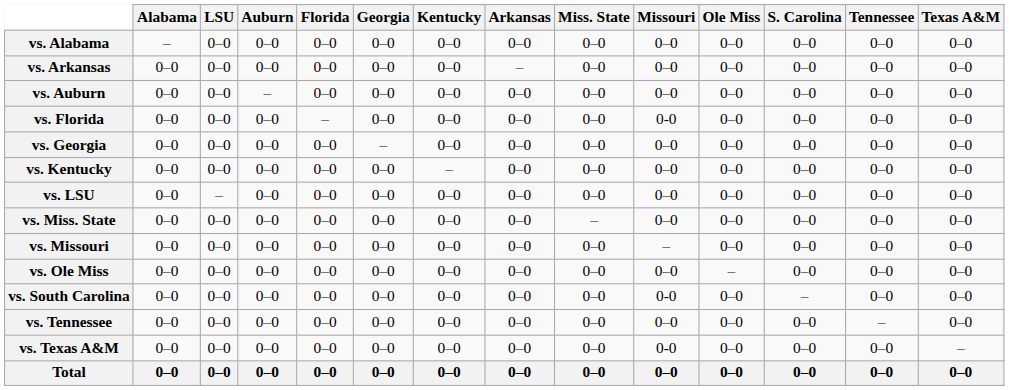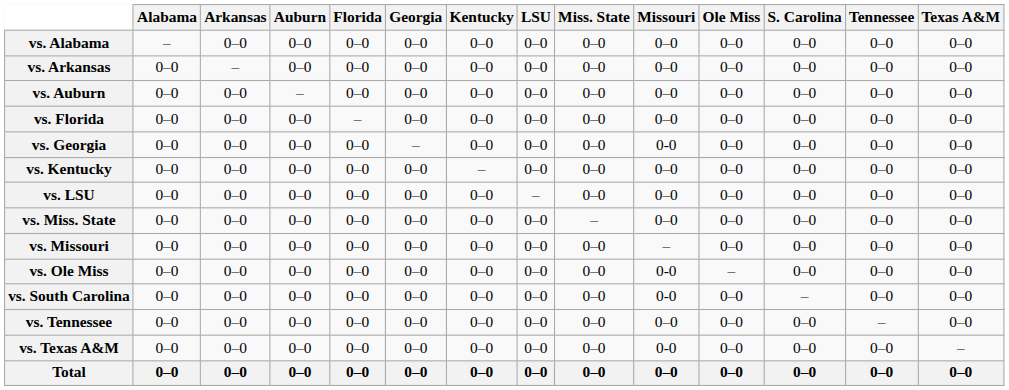columns swapped: (520, 17) <-> (219, 17)
(666, 119) 0-0 -> (666, 119) 0–0
(666, 144) 0–0 -> (666, 144) 0-0
(666, 271) 0–0 -> (666, 271) 0-0
